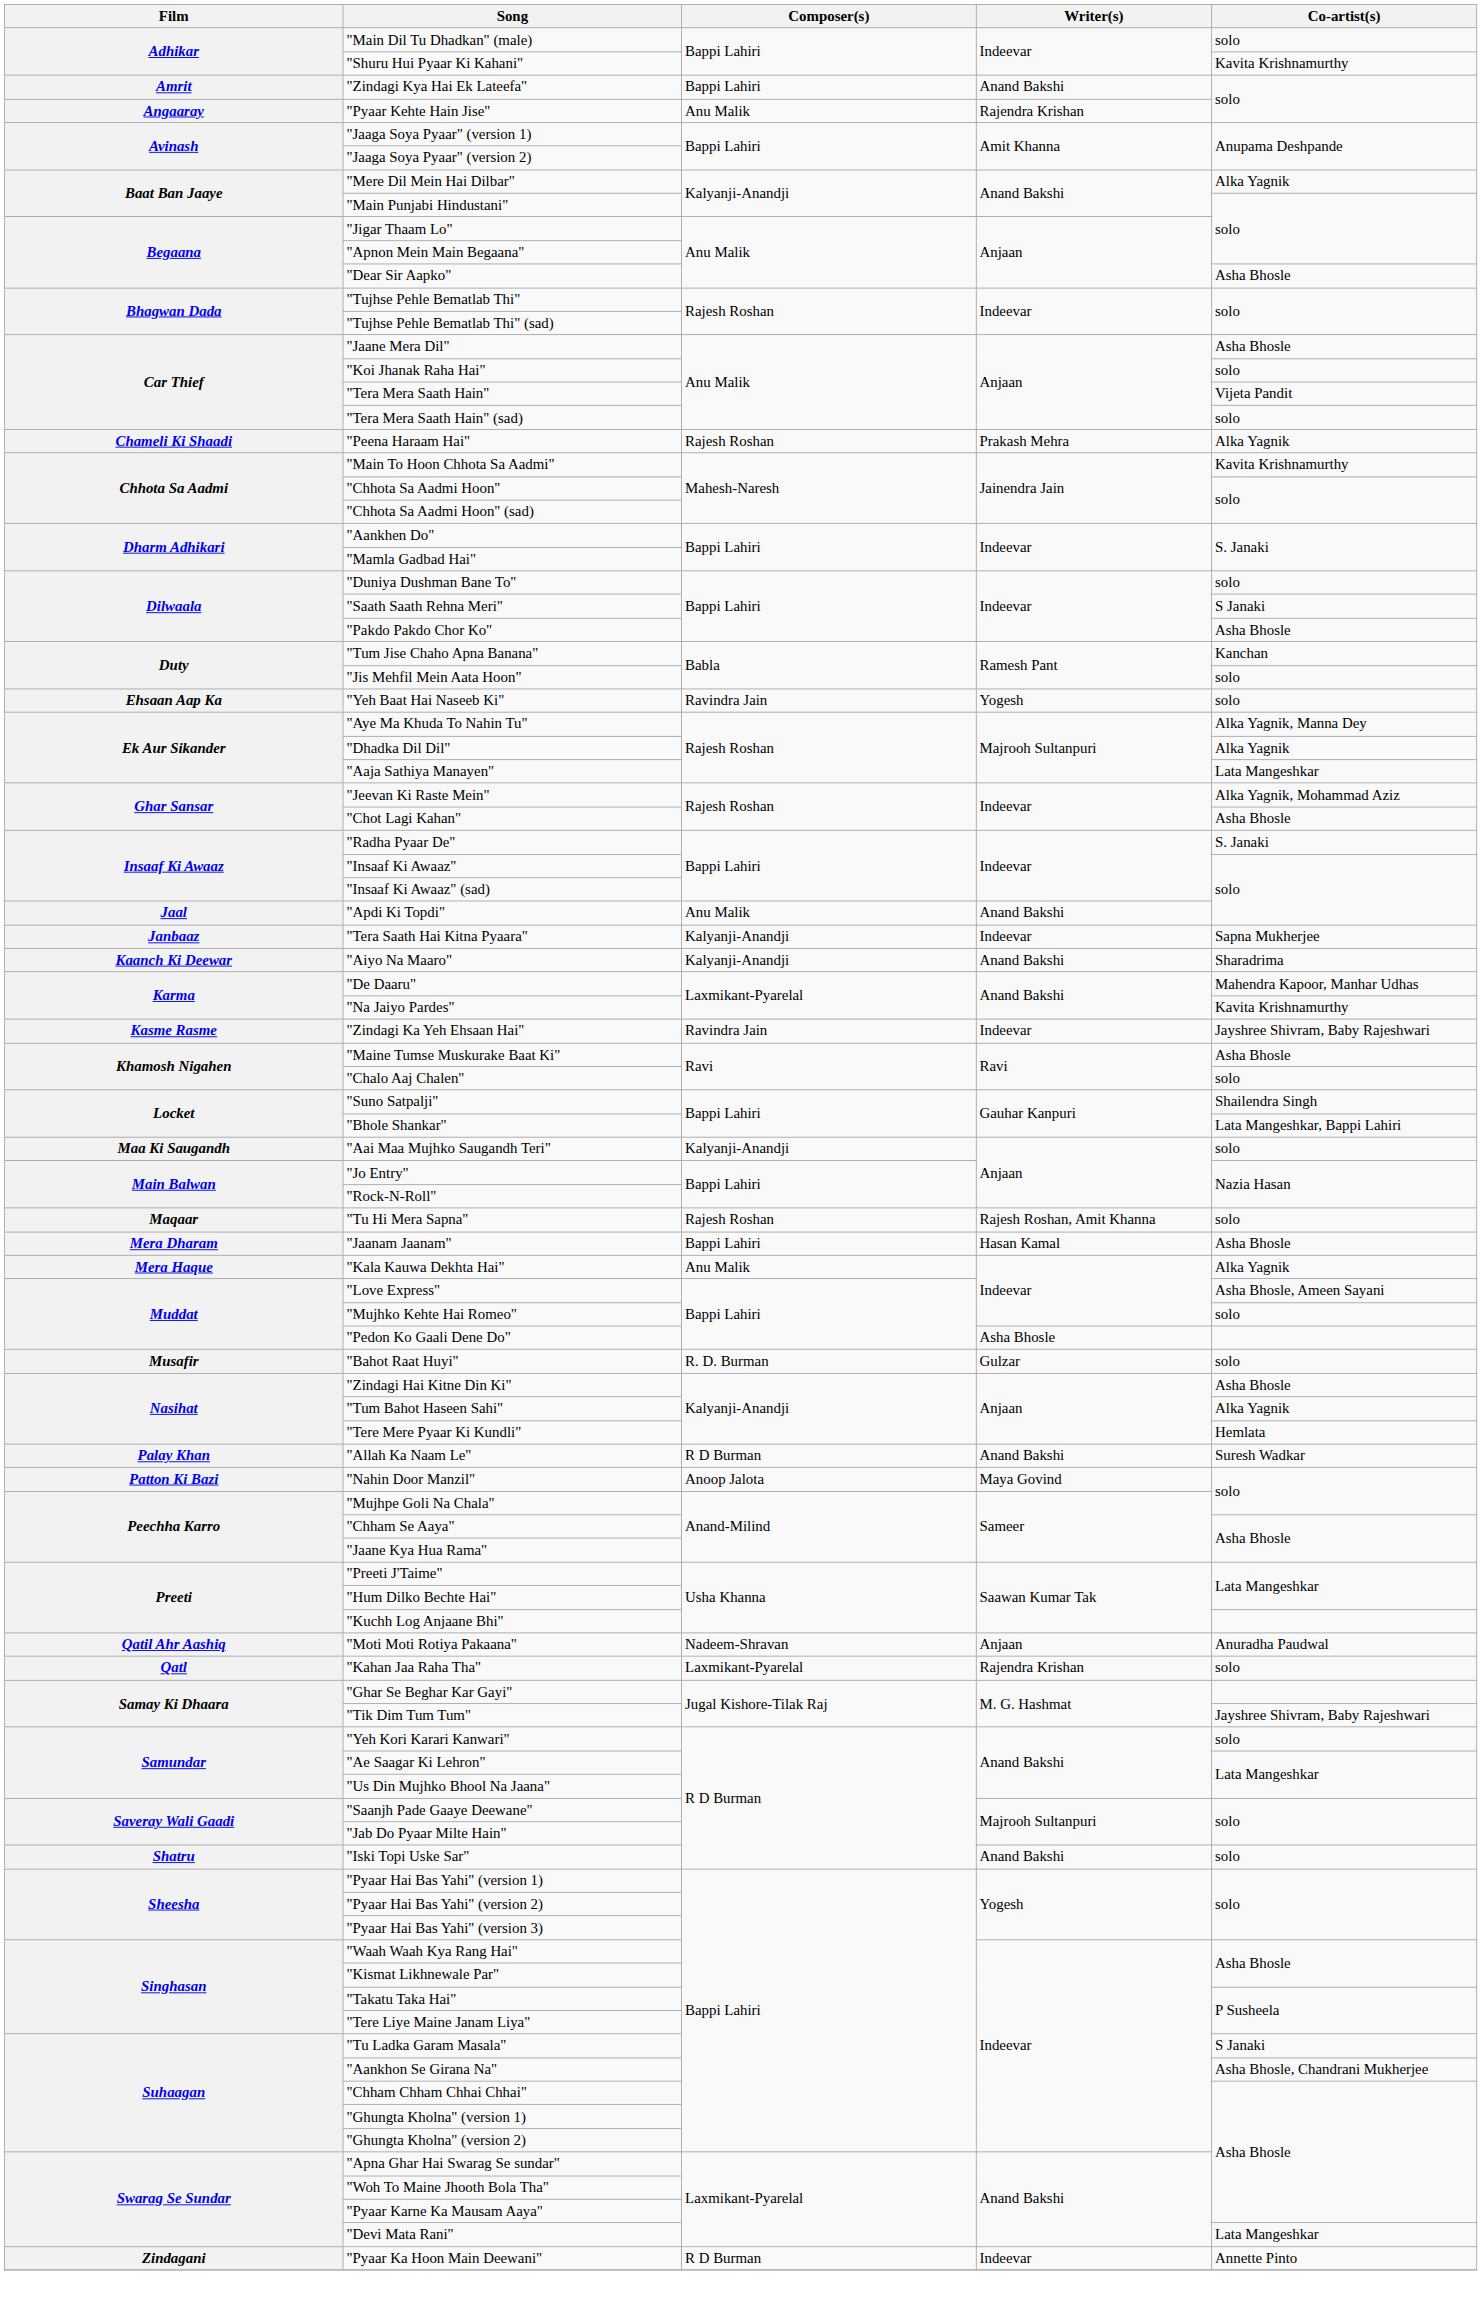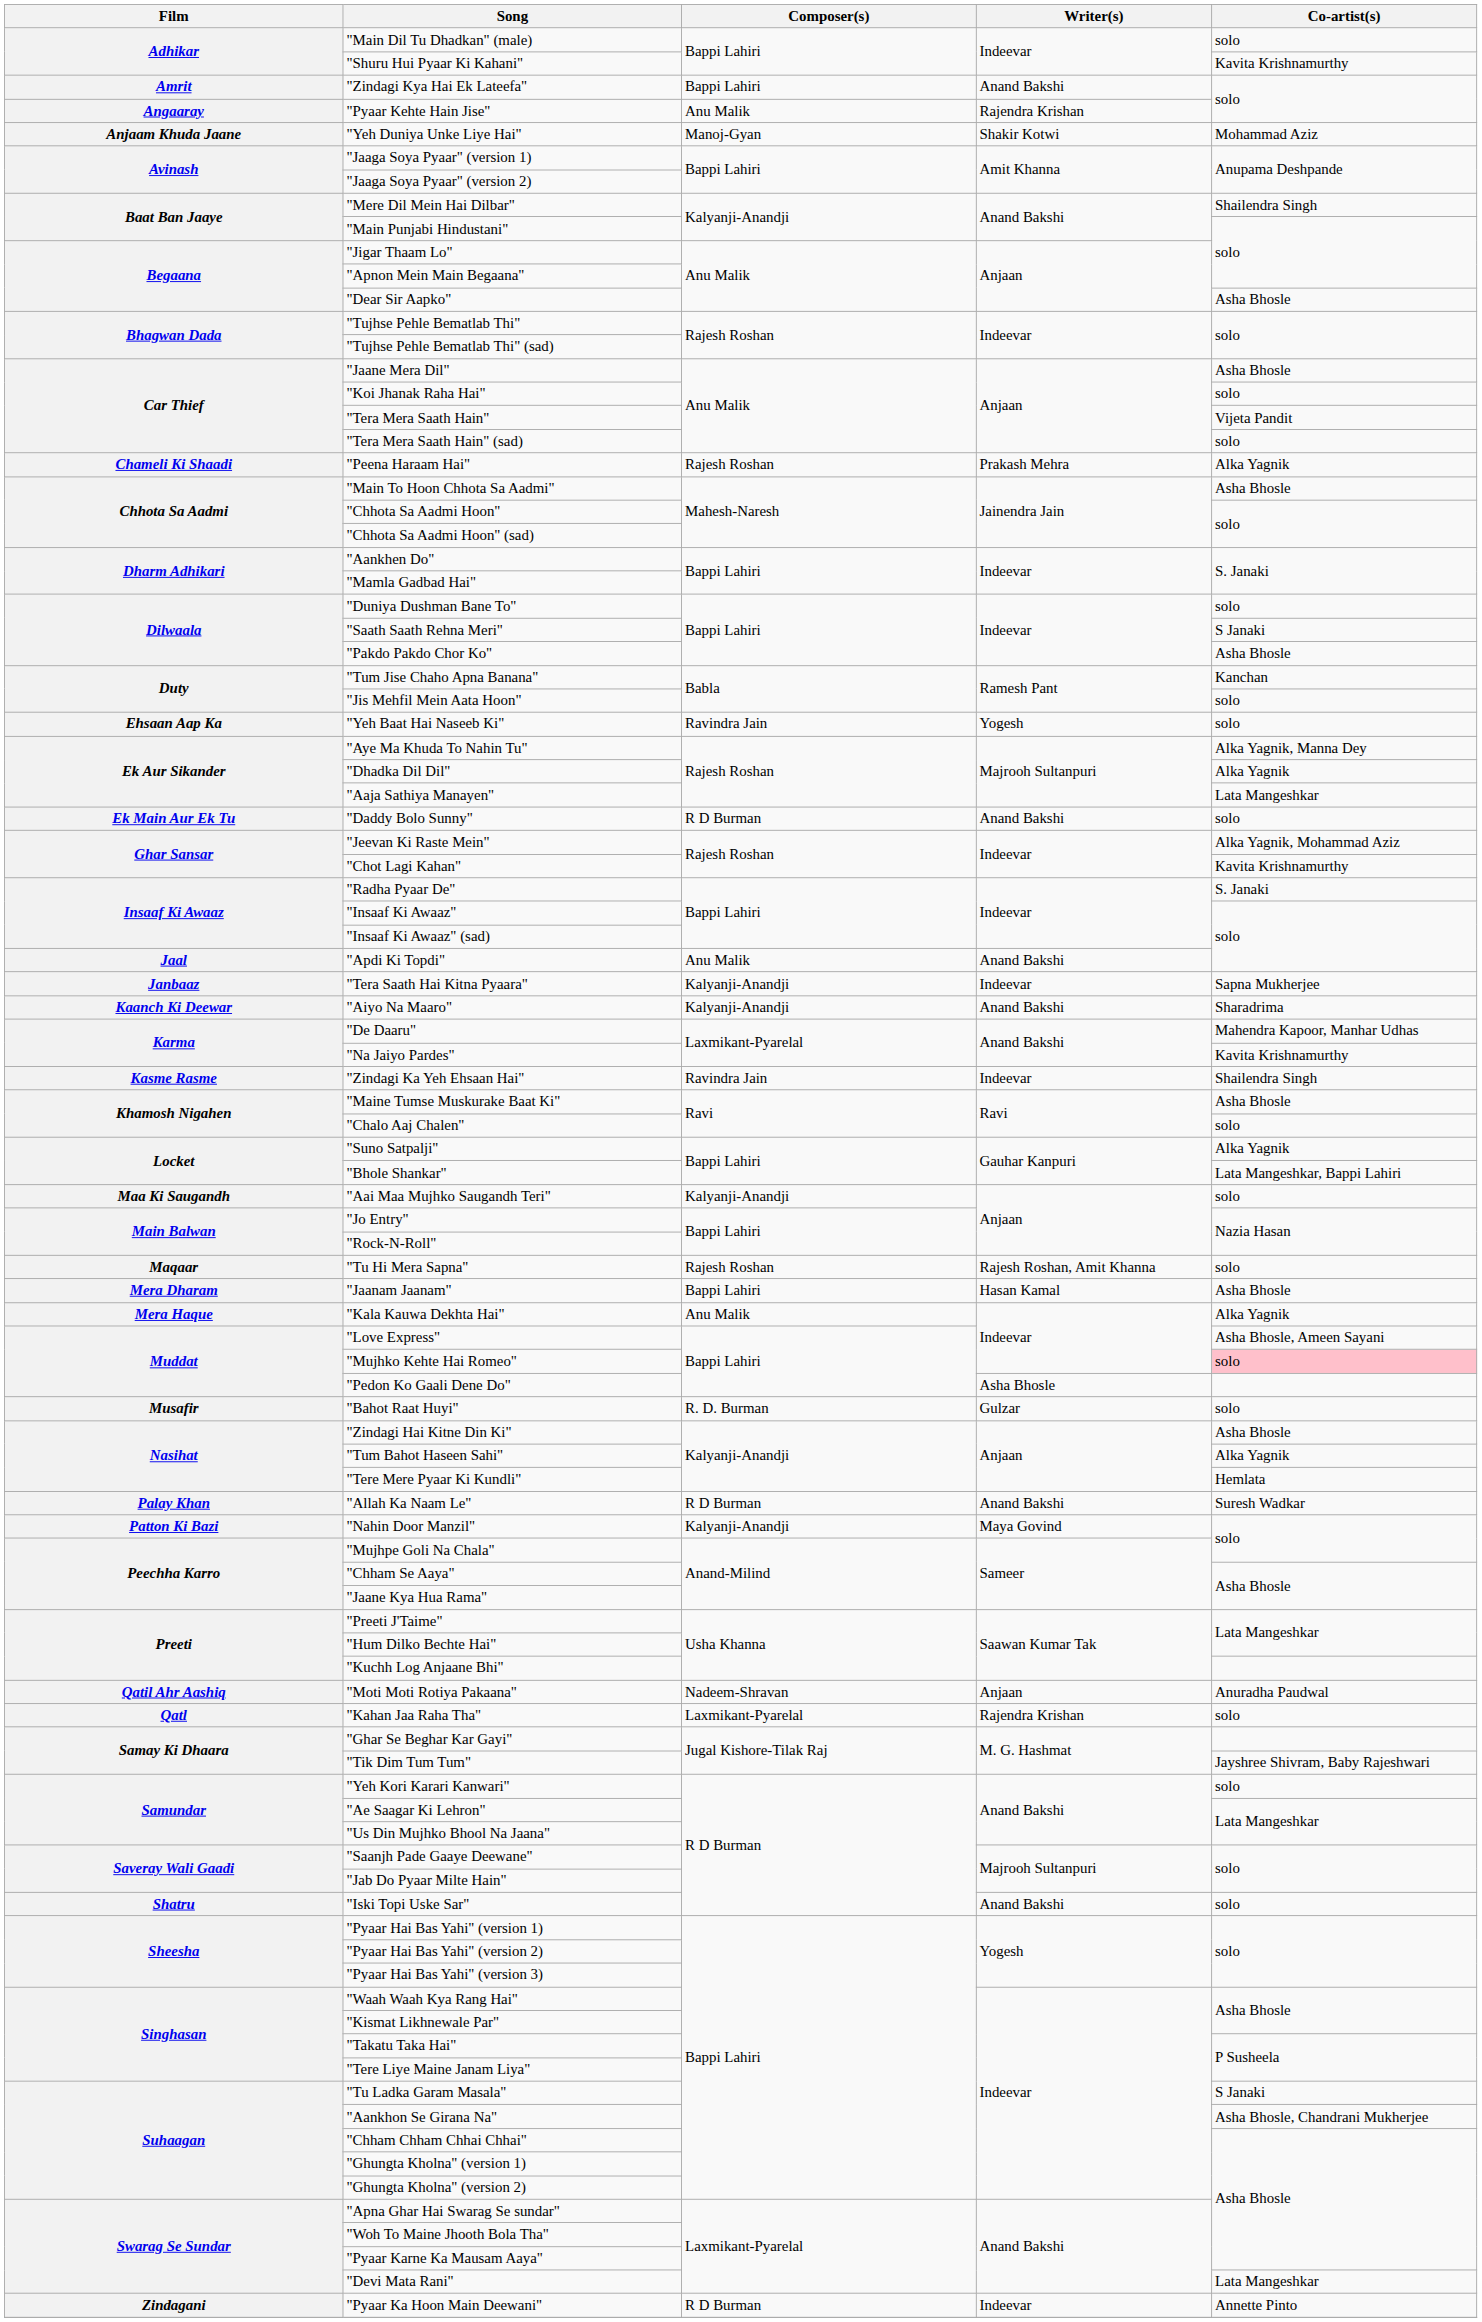+ row: (434, 134)
(1252, 181) Alka Yagnik -> (1266, 205) Shailendra Singh
(1282, 464) Kavita Krishnamurthy -> (1253, 488) Asha Bhosle
+ row: (410, 818)
(1253, 818) Asha Bhosle -> (1282, 865) Kavita Krishnamurthy
(1322, 1031) Jayshree Shivram, Baby Rajeshwari -> (1266, 1078) Shailendra Singh
(1266, 1101) Shailendra Singh -> (1252, 1149) Alka Yagnik
(1227, 1314) no background -> (1227, 1361) pink background
(725, 1479) Anoop Jalota -> (737, 1526) Kalyanji-Anandji
